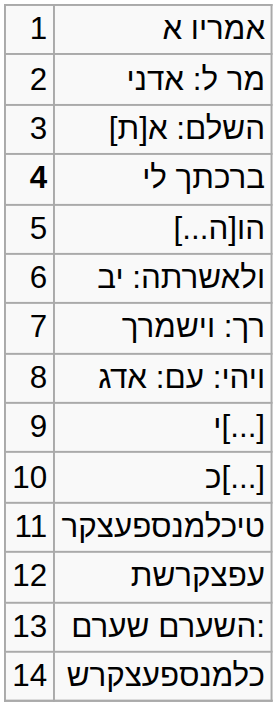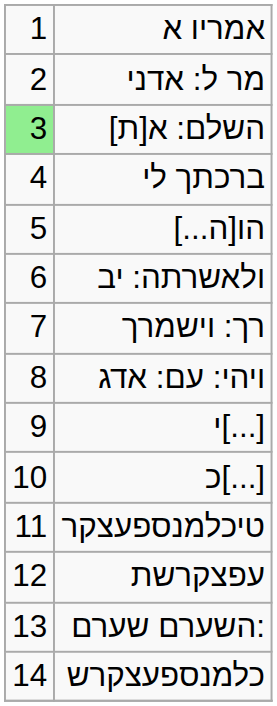(38, 128) no background -> (38, 128) lightgreen background
(38, 178) bold -> (38, 178) normal
